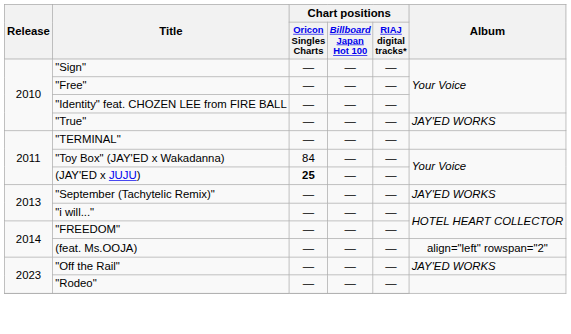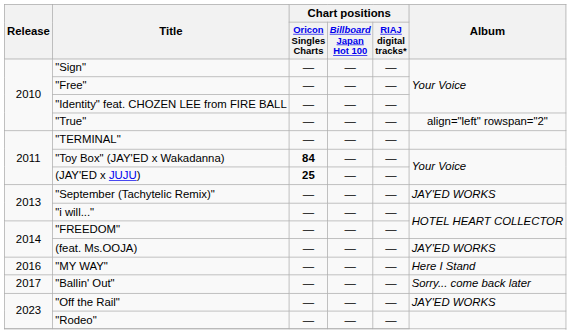(454, 122) JAY'ED WORKS -> (487, 122) align="left" rowspan="2"
(308, 158) normal -> (308, 158) bold
(487, 248) align="left" rowspan="2" -> (454, 248) JAY'ED WORKS
+ row: (82, 266)
+ row: (85, 284)
